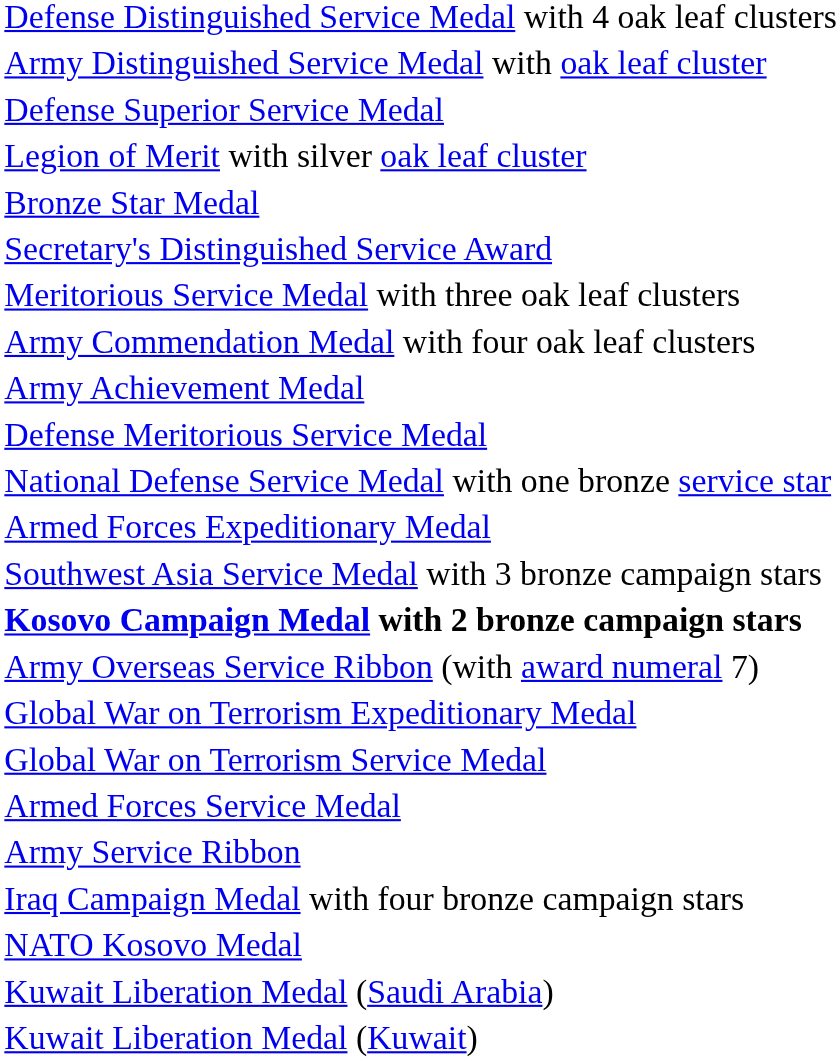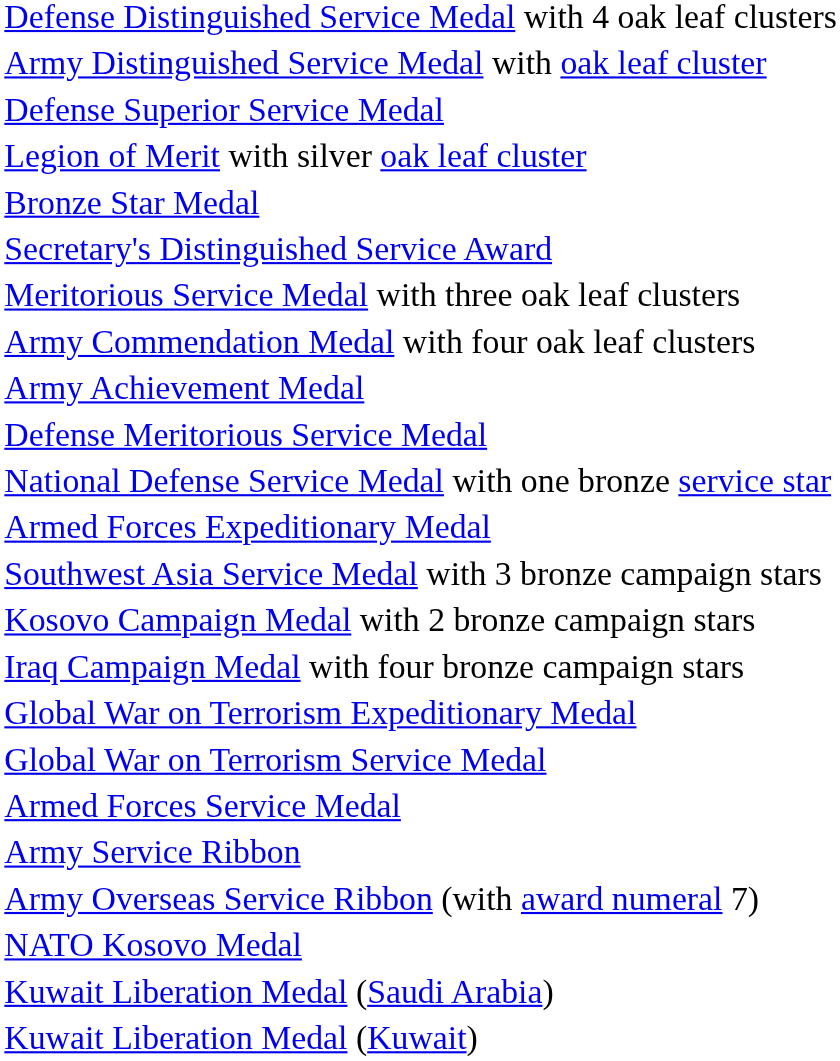(403, 620) bold -> (380, 620) normal
(382, 666) Army Overseas Service Ribbon (with award numeral 7) -> (374, 666) Iraq Campaign Medal with four bronze campaign stars
(374, 898) Iraq Campaign Medal with four bronze campaign stars -> (382, 898) Army Overseas Service Ribbon (with award numeral 7)
